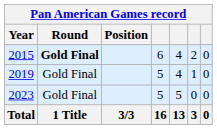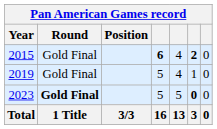(70, 54) bold -> (70, 54) normal
(160, 54) normal -> (160, 54) bold
(194, 54) normal -> (194, 54) bold
(70, 94) normal -> (70, 94) bold
(194, 94) normal -> (194, 94) bold
